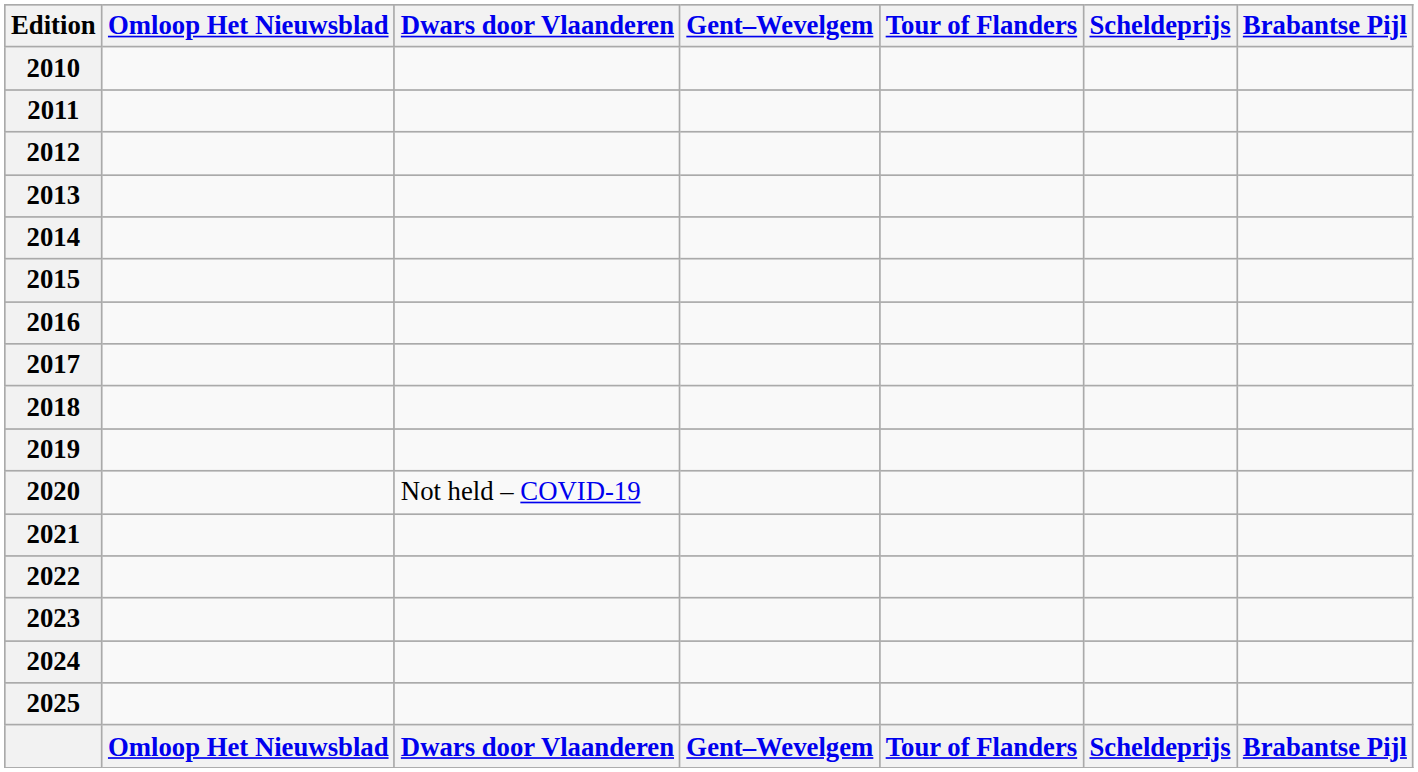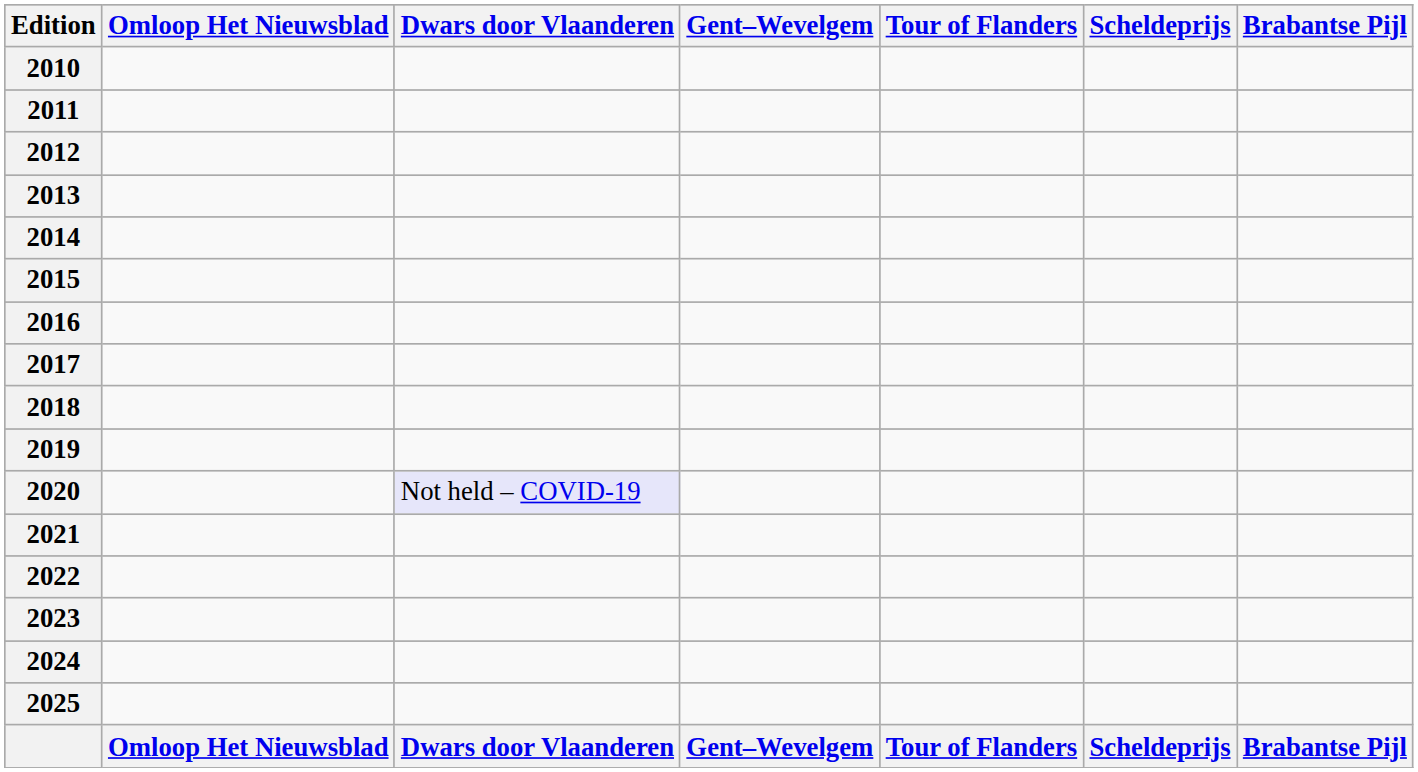(521, 491) no background -> (521, 491) lavender background
